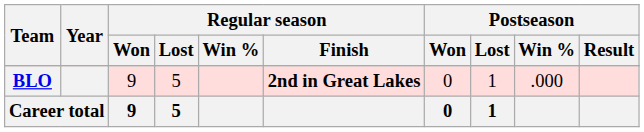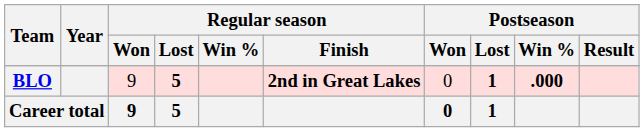(176, 81) normal -> (176, 81) bold
(492, 81) normal -> (492, 81) bold
(547, 81) normal -> (547, 81) bold
